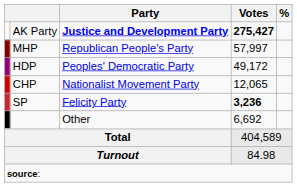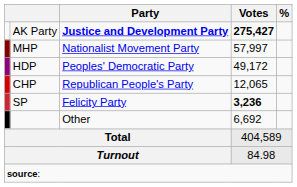(128, 48) Republican People's Party -> (131, 48) Nationalist Movement Party
(131, 84) Nationalist Movement Party -> (128, 84) Republican People's Party
